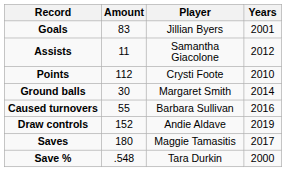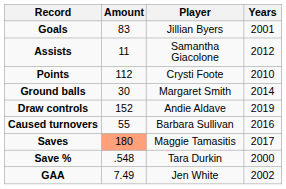rows swapped: (53, 125) <-> (53, 108)
(124, 141) no background -> (124, 141) lightsalmon background
+ row: (53, 175)
